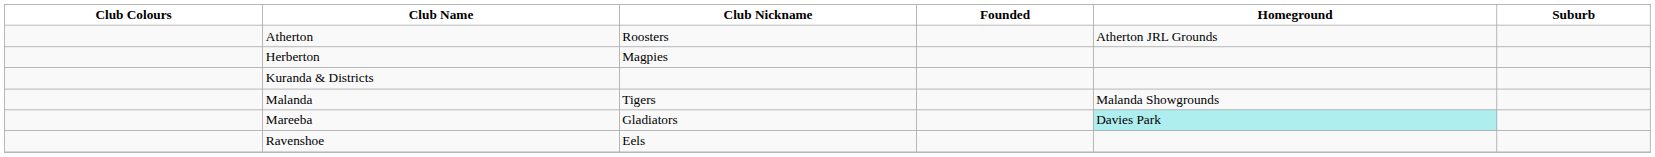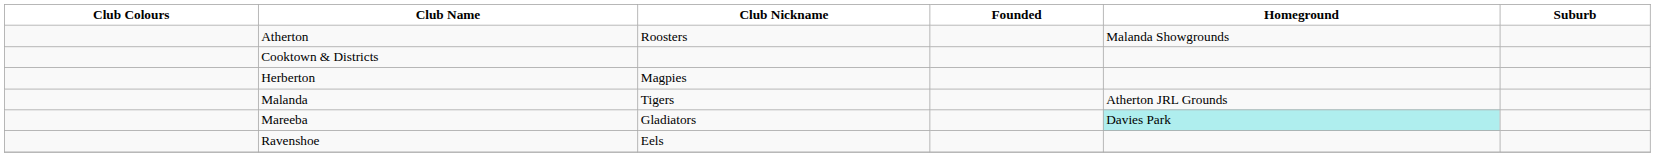(1157, 36) Atherton JRL Grounds -> (1168, 36) Malanda Showgrounds
+ row: (320, 57)
- row: (320, 78)
(1158, 99) Malanda Showgrounds -> (1167, 99) Atherton JRL Grounds
